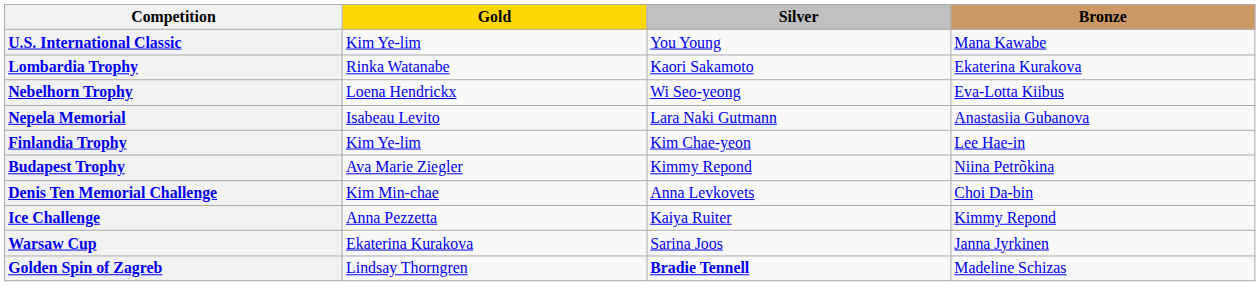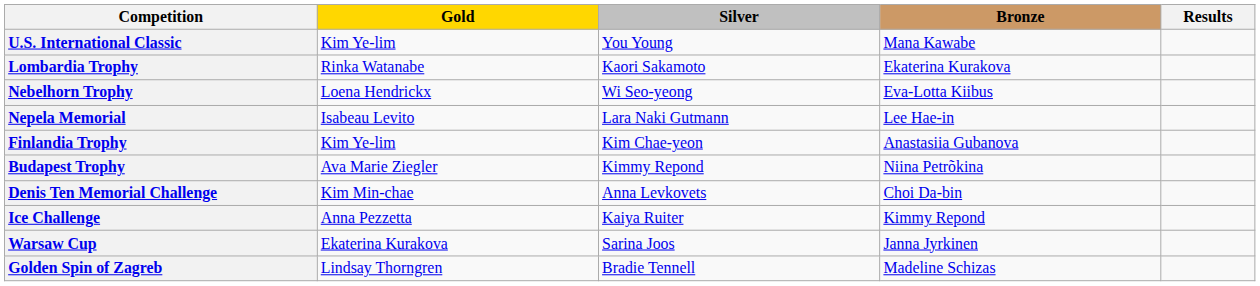+ column: (1208, 17)
(1022, 117) Anastasiia Gubanova -> (919, 117) Lee Hae-in
(990, 142) Lee Hae-in -> (951, 142) Anastasiia Gubanova
(700, 268) bold -> (649, 268) normal
